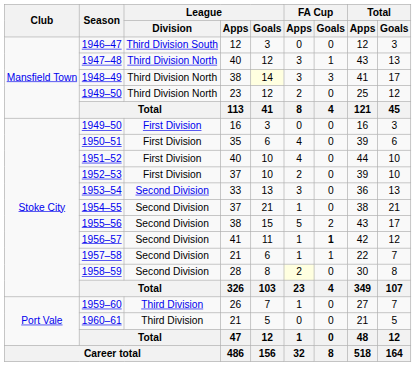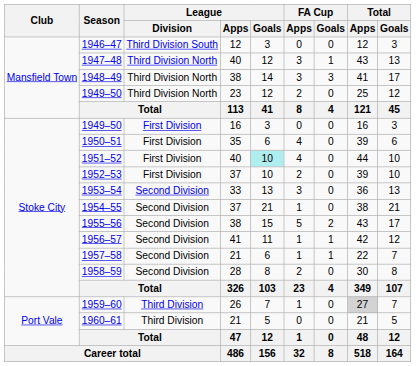(267, 77) lightyellow background -> (267, 77) no background
(267, 158) no background -> (267, 158) paleturquoise background
(331, 239) bold -> (331, 239) normal
(299, 272) lightyellow background -> (299, 272) no background
(363, 304) no background -> (363, 304) lightgrey background
